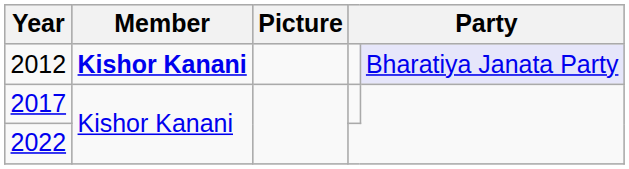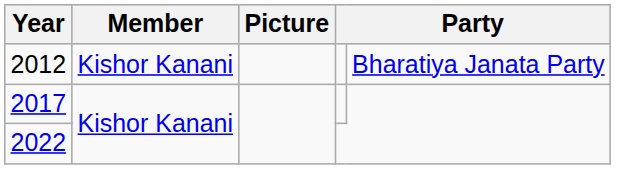(162, 63) bold -> (155, 63) normal
(492, 63) lavender background -> (478, 63) no background
